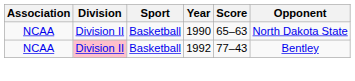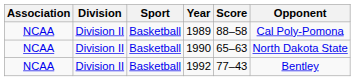+ row: (199, 31)
(100, 48) pink background -> (100, 66) no background
